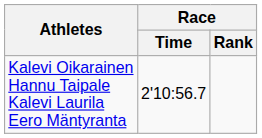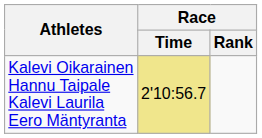(174, 95) no background -> (174, 95) khaki background
